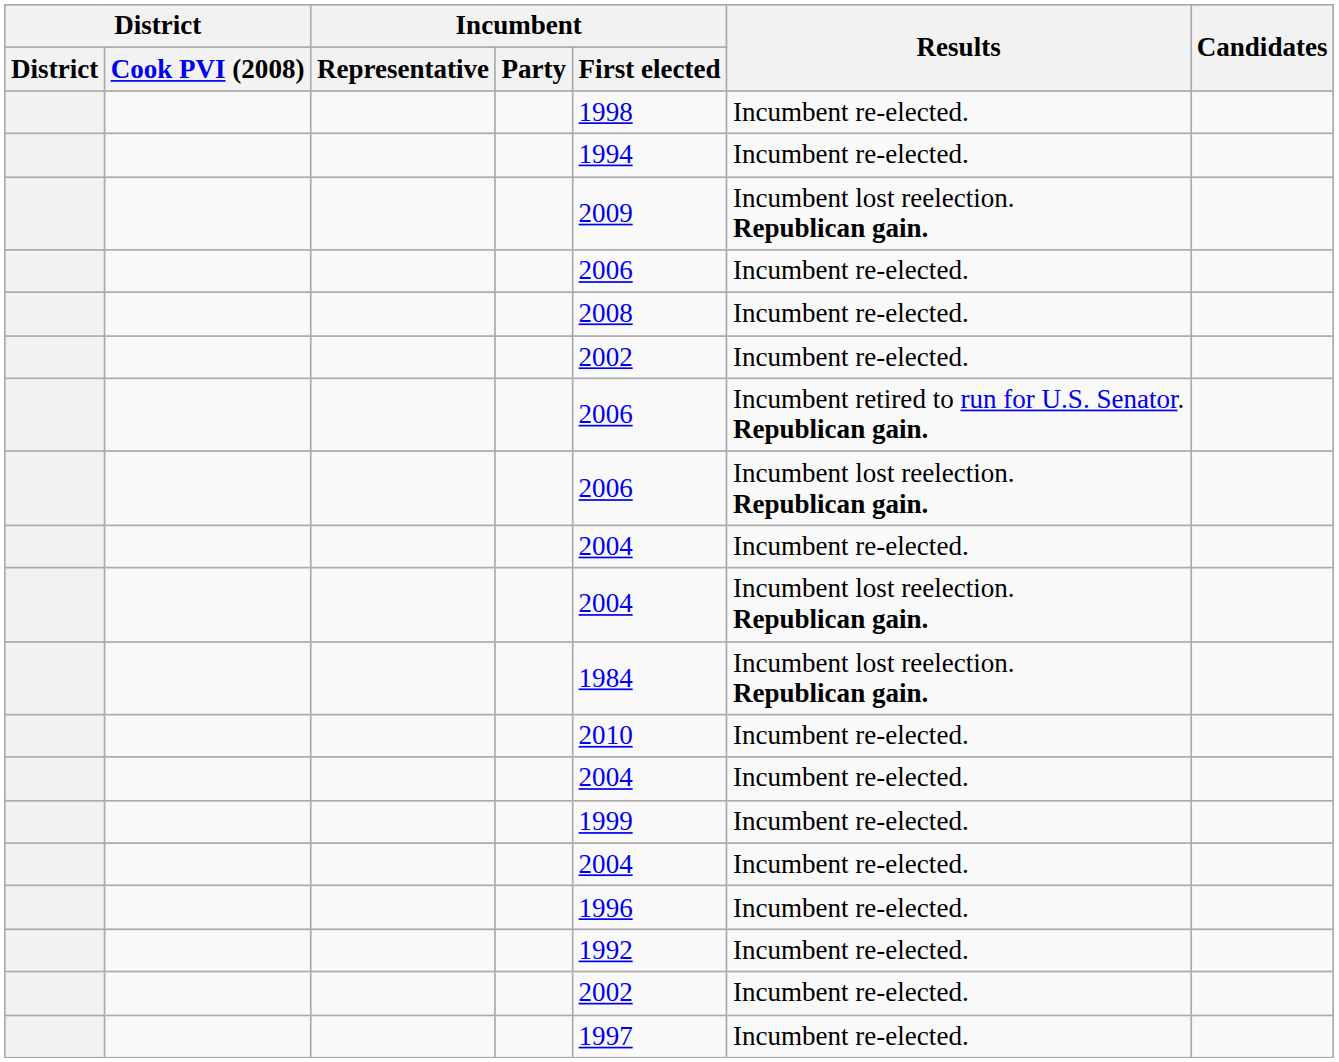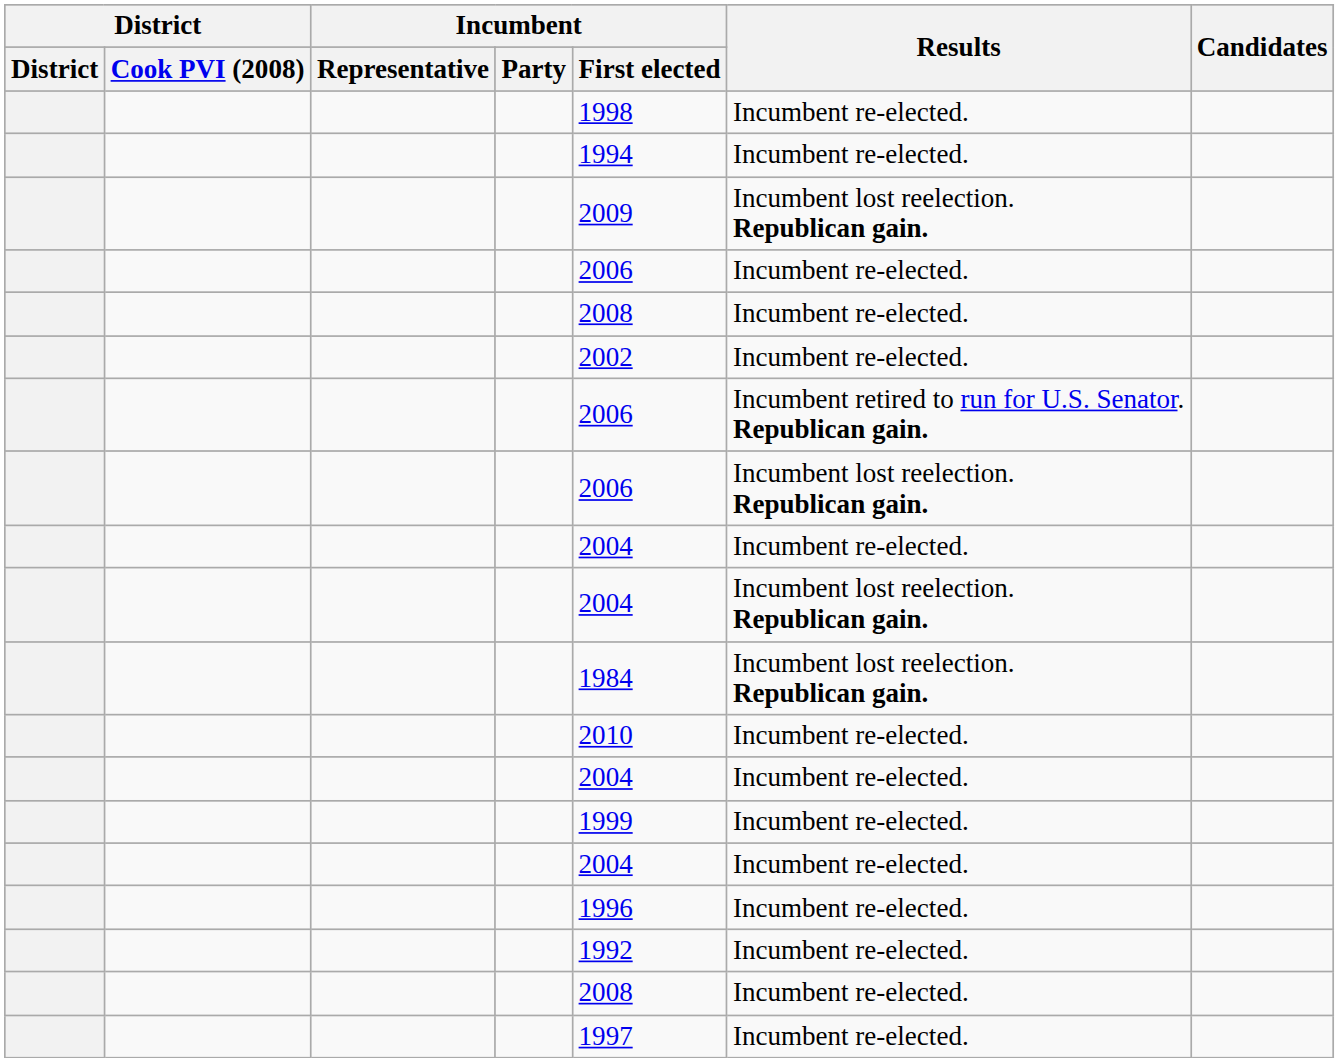(606, 992) 2002 -> (606, 992) 2008
